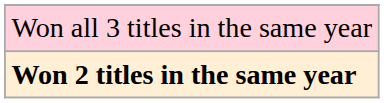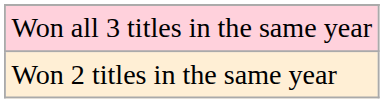(184, 74) bold -> (174, 74) normal
